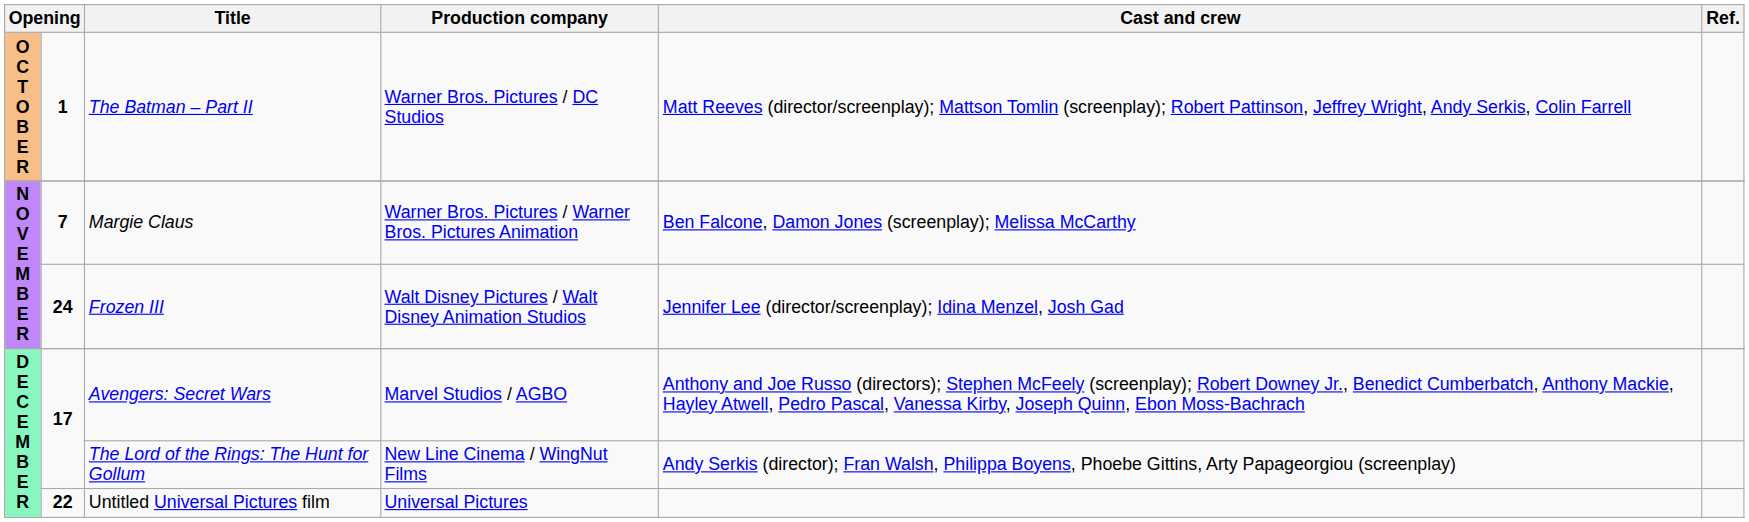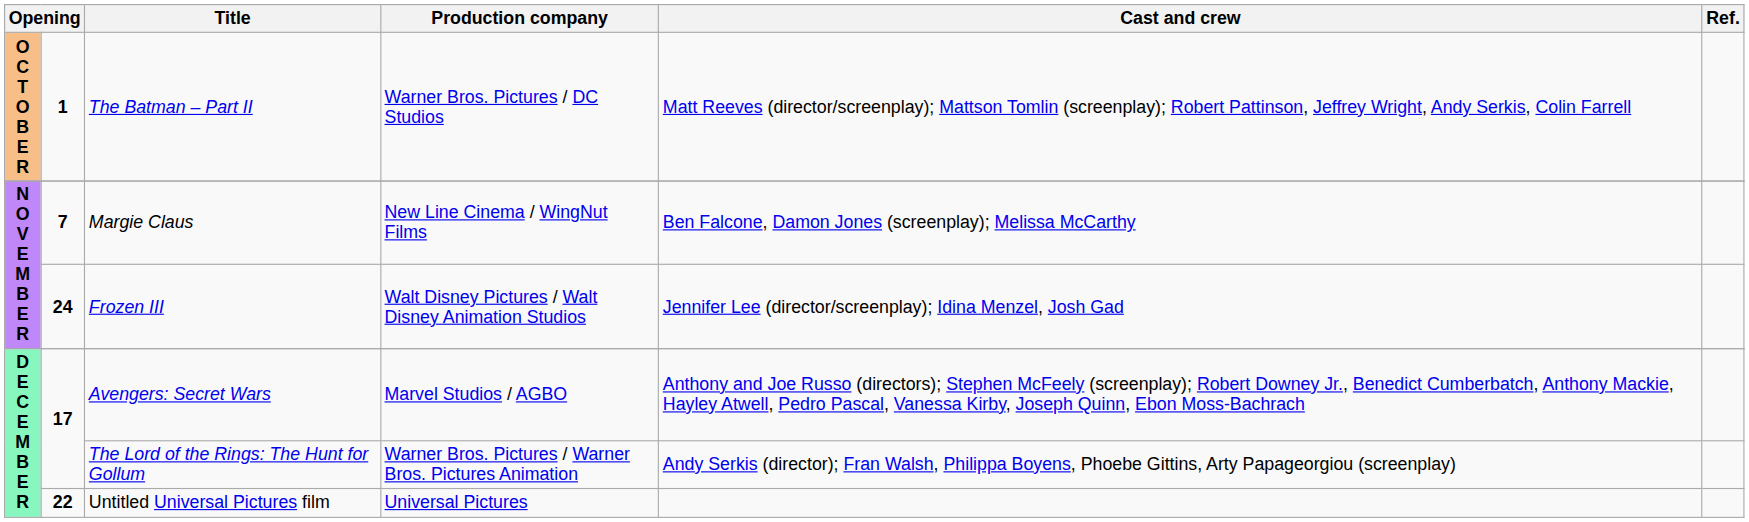(507, 222) Warner Bros. Pictures / Warner Bros. Pictures Animation -> (496, 222) New Line Cinema / WingNut Films
(496, 464) New Line Cinema / WingNut Films -> (507, 464) Warner Bros. Pictures / Warner Bros. Pictures Animation
